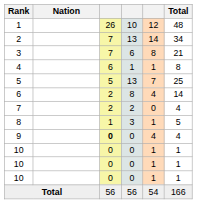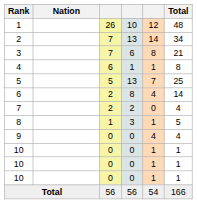(110, 137) bold -> (110, 137) normal
